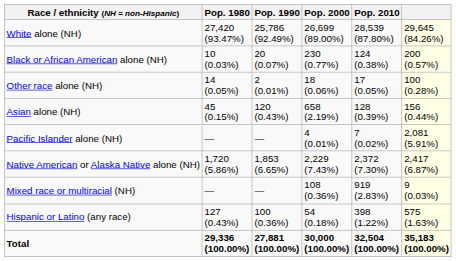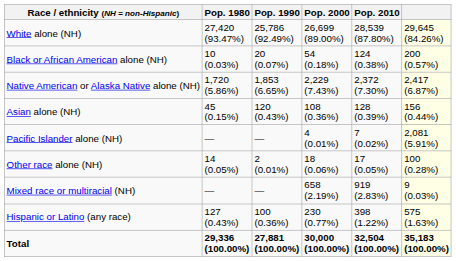(321, 59) 230 (0.77%) -> (321, 59) 54 (0.18%)
rows swapped: (103, 164) <-> (54, 86)
(321, 112) 658 (2.19%) -> (321, 112) 108 (0.36%)
(321, 191) 108 (0.36%) -> (321, 191) 658 (2.19%)
(321, 217) 54 (0.18%) -> (321, 217) 230 (0.77%)
